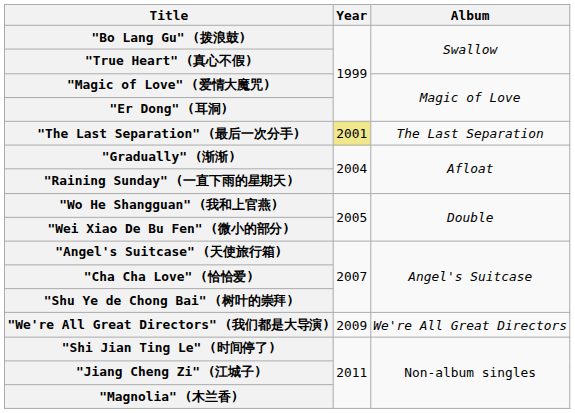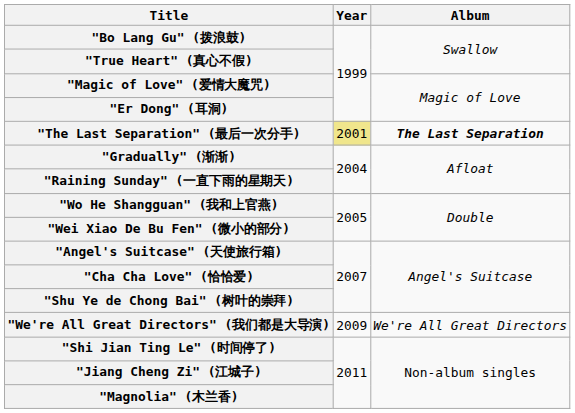(470, 133) normal -> (470, 133) bold
